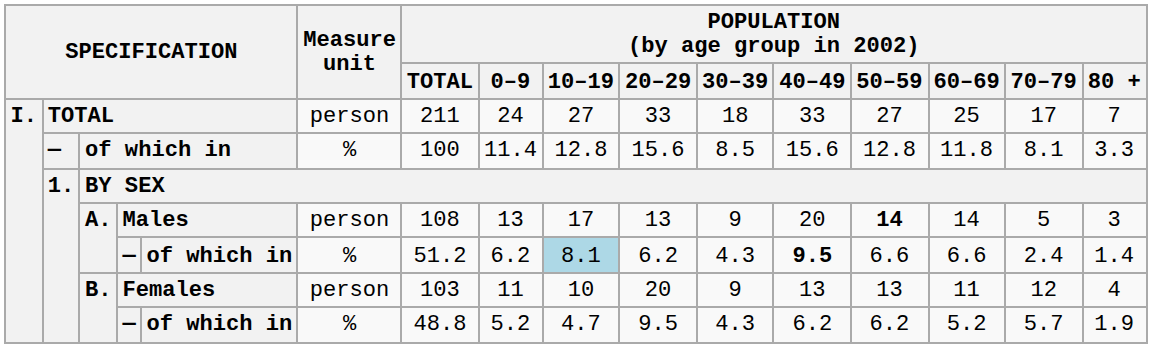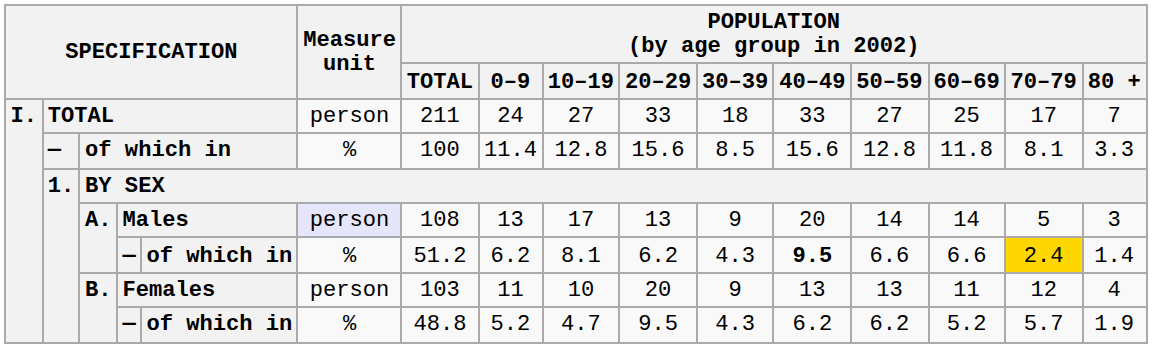(350, 221) no background -> (350, 221) lavender background
(889, 221) bold -> (889, 221) normal
(581, 255) lightblue background -> (581, 255) no background
(1044, 255) no background -> (1044, 255) gold background
